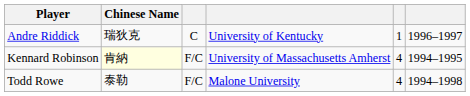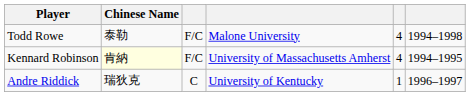rows swapped: (43, 35) <-> (35, 80)
